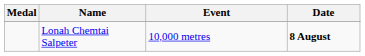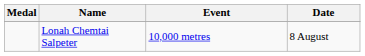(310, 36) bold -> (309, 36) normal
